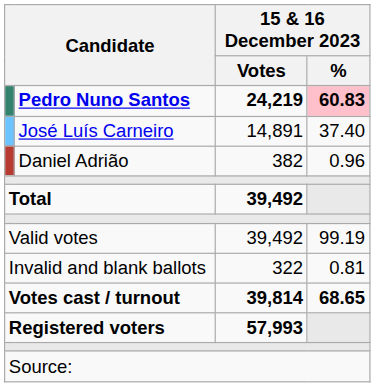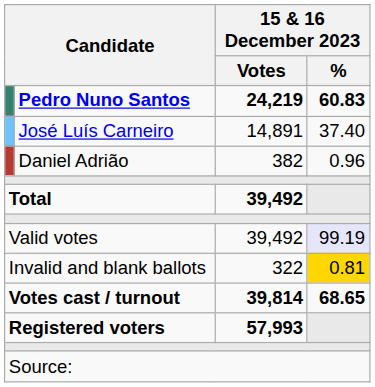(342, 100) pink background -> (342, 100) no background
(342, 237) no background -> (342, 237) lavender background
(347, 267) no background -> (347, 267) gold background
